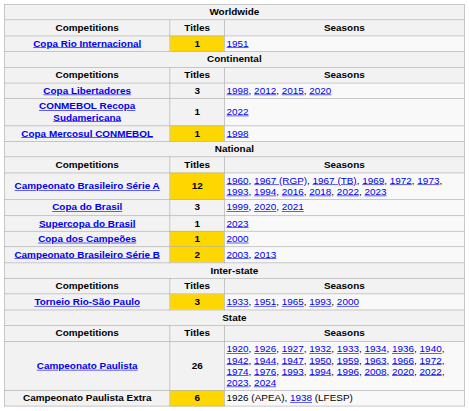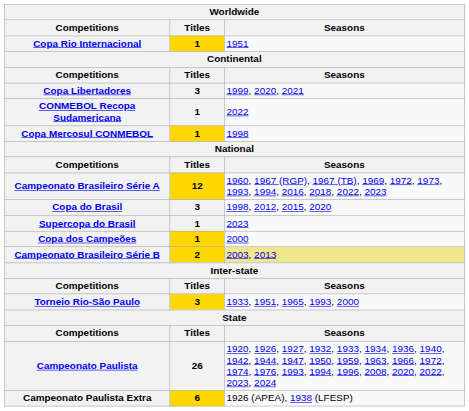(279, 91) 1998, 2012, 2015, 2020 -> (265, 91) 1999, 2020, 2021
(265, 207) 1999, 2020, 2021 -> (279, 207) 1998, 2012, 2015, 2020
(251, 254) no background -> (251, 254) khaki background
